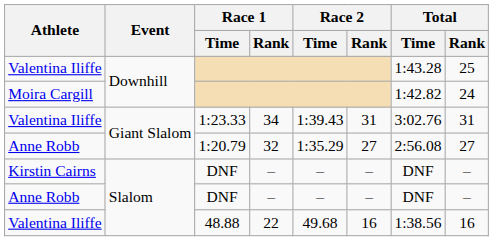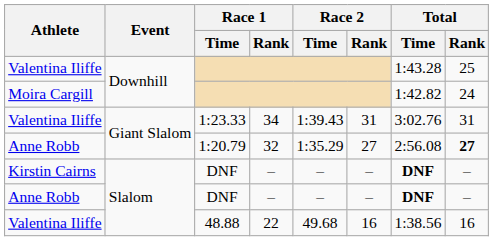(467, 145) normal -> (467, 145) bold
(418, 171) normal -> (418, 171) bold
(418, 197) normal -> (418, 197) bold
